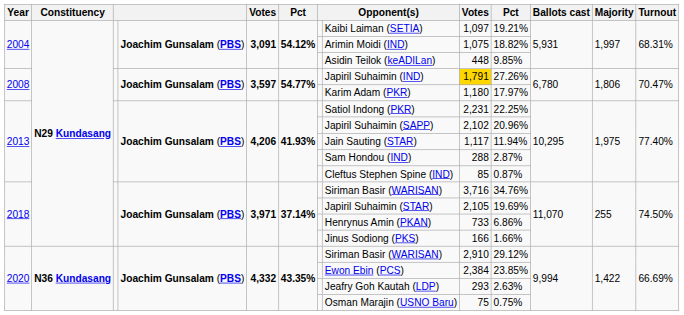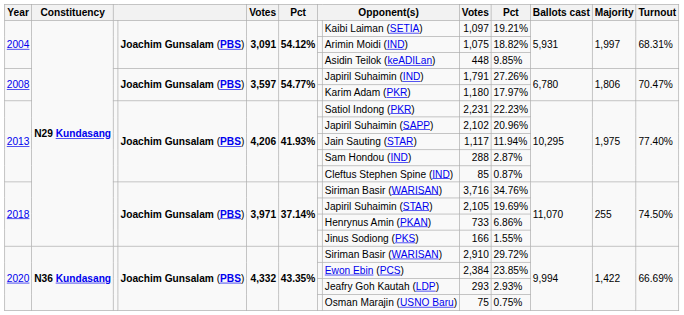(476, 77) gold background -> (476, 77) no background
(511, 109) 22.25% -> (511, 109) 22.23%
(508, 238) 1.66% -> (508, 238) 1.55%
(511, 254) 29.12% -> (511, 254) 29.72%
(508, 286) 2.63% -> (508, 286) 2.93%
